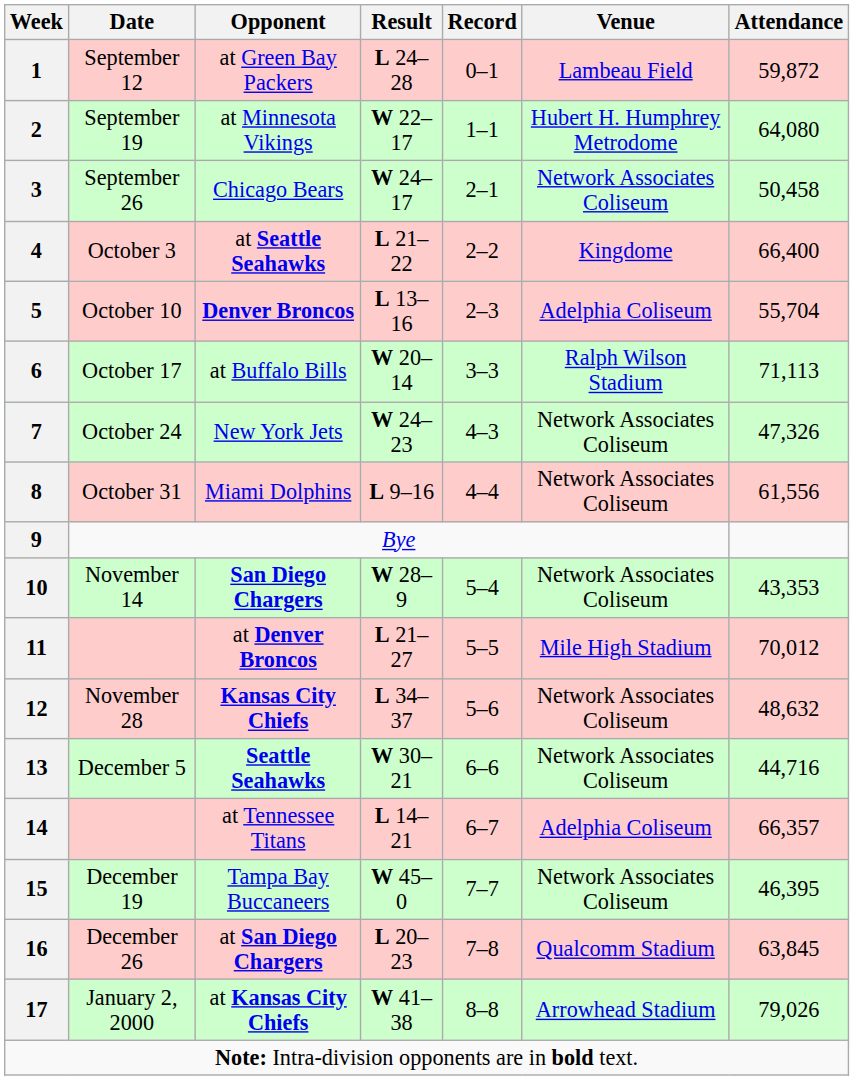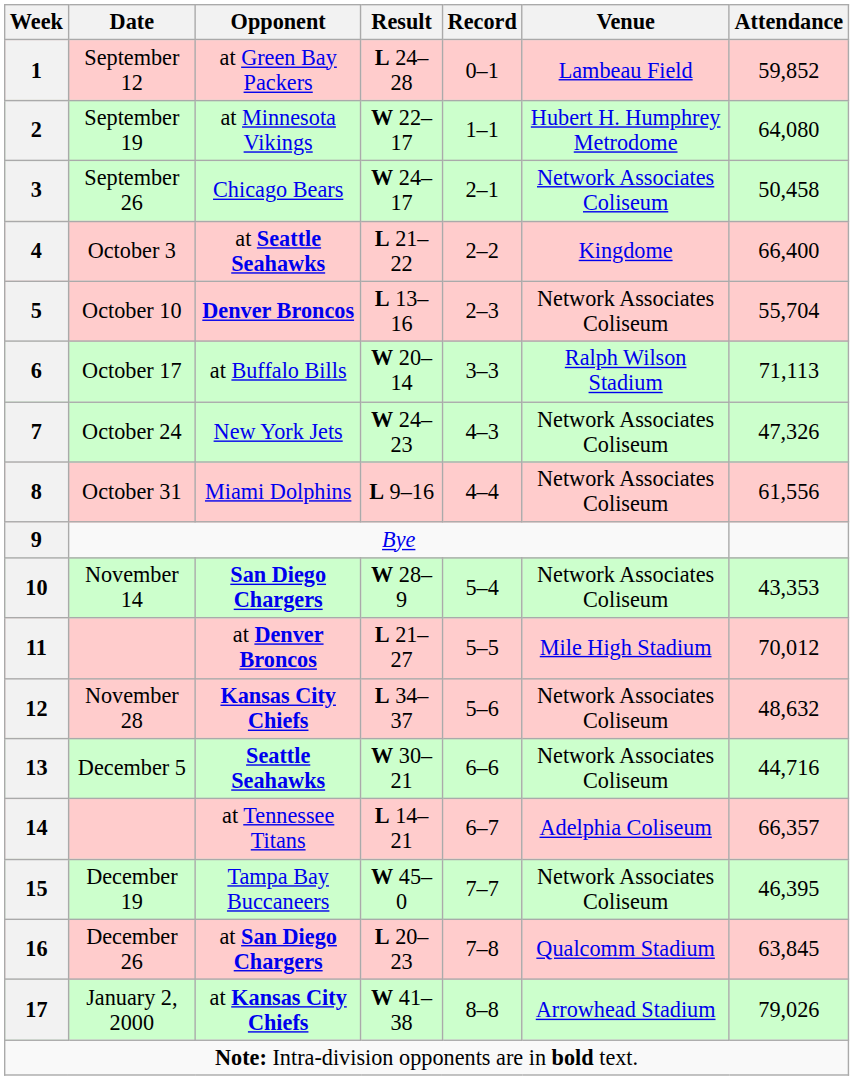(789, 69) 59,872 -> (789, 69) 59,852
(626, 311) Adelphia Coliseum -> (626, 311) Network Associates Coliseum
